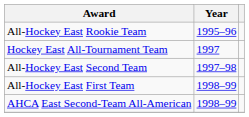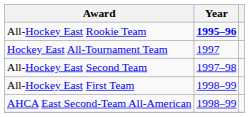(216, 31) normal -> (216, 31) bold
